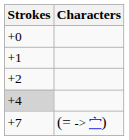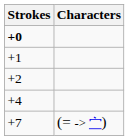(15, 36) normal -> (15, 36) bold
(15, 100) lightgrey background -> (15, 100) no background
